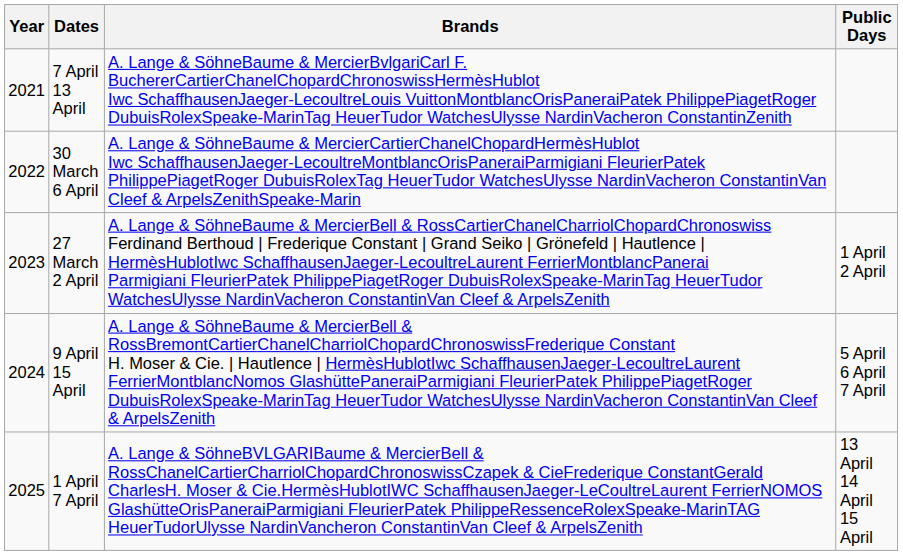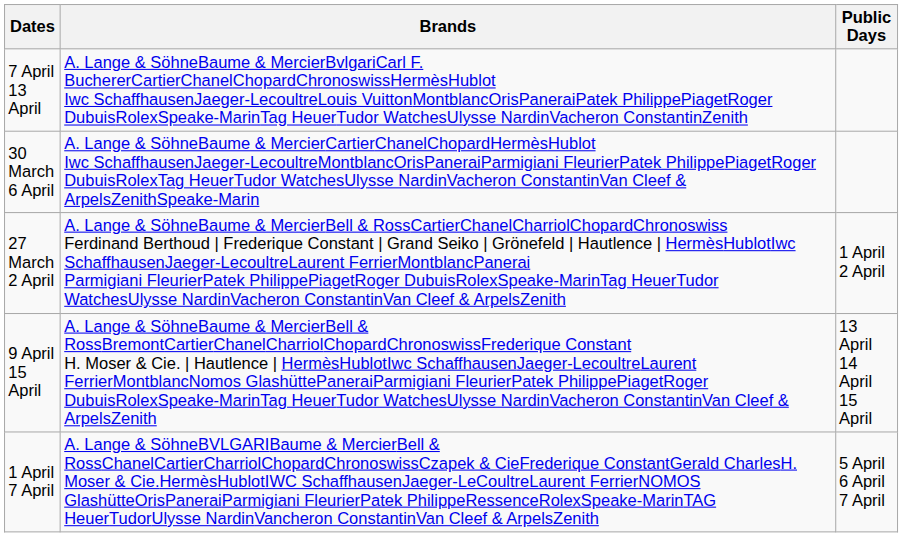- column: (27, 26)
(863, 372) 5 April 6 April 7 April -> (856, 372) 13 April 14 April 15 April
(856, 491) 13 April 14 April 15 April -> (862, 481) 5 April 6 April 7 April
